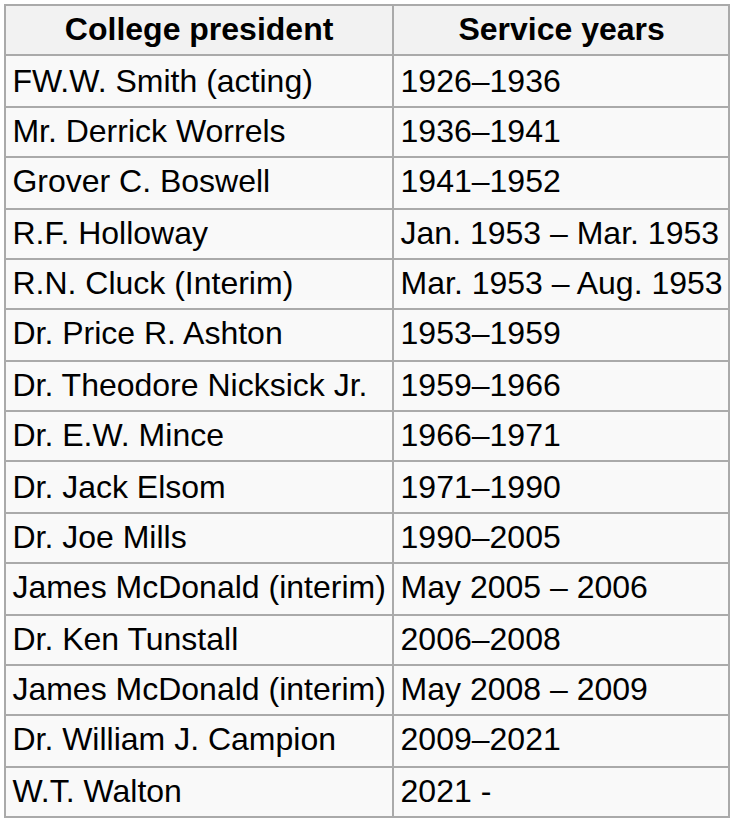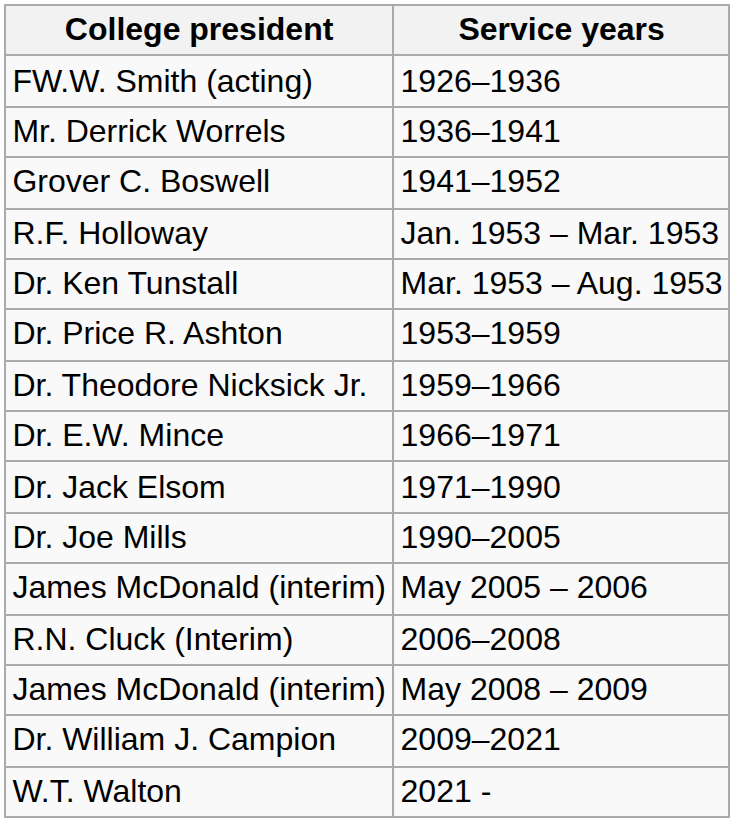(153, 283) R.N. Cluck (Interim) -> (125, 283) Dr. Ken Tunstall
(125, 638) Dr. Ken Tunstall -> (153, 638) R.N. Cluck (Interim)
